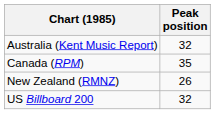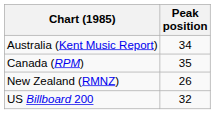(185, 44) 32 -> (185, 44) 34
